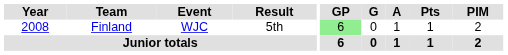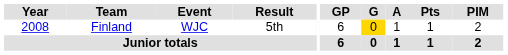(341, 27) lightgreen background -> (341, 27) no background
(374, 27) no background -> (374, 27) gold background
